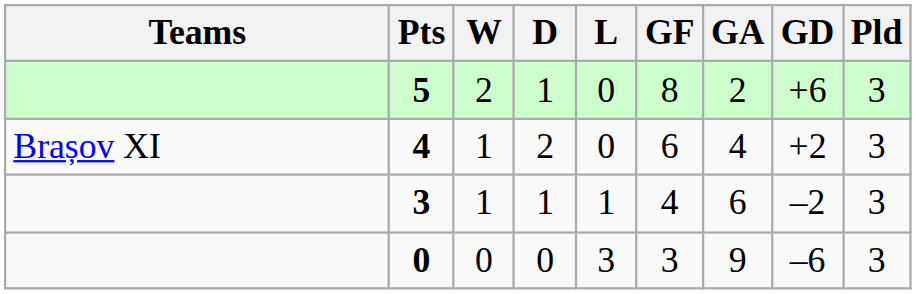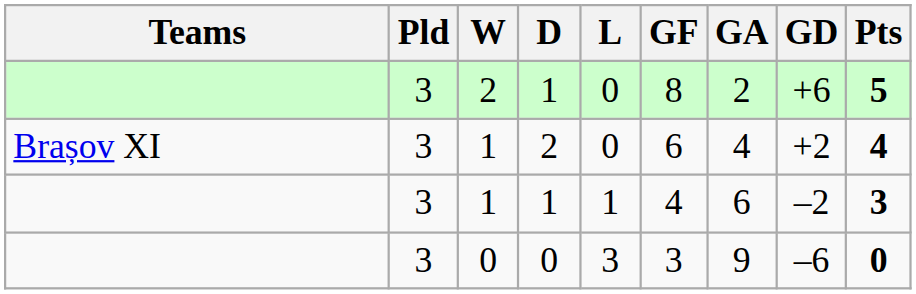columns swapped: (877, 32) <-> (422, 32)
